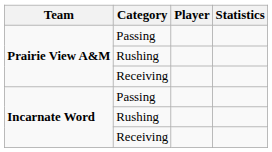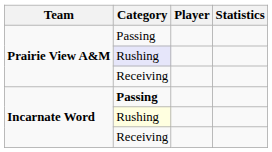(138, 56) no background -> (138, 56) lavender background
(136, 96) normal -> (137, 96) bold
(138, 116) no background -> (138, 116) lightyellow background
